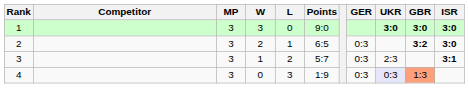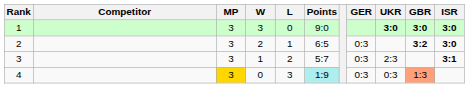(231, 75) no background -> (231, 75) gold background
(322, 75) no background -> (322, 75) paleturquoise background
(391, 75) lavender background -> (391, 75) no background
